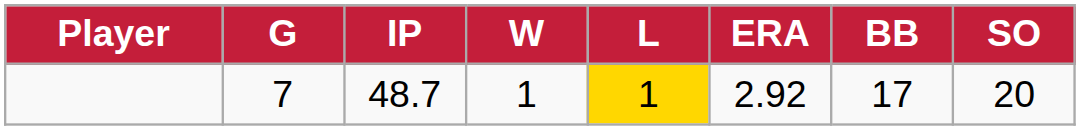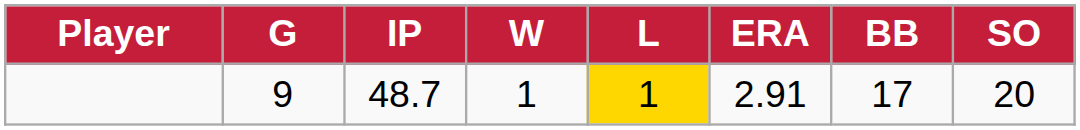(283, 93) 7 -> (283, 93) 9
(770, 93) 2.92 -> (770, 93) 2.91
